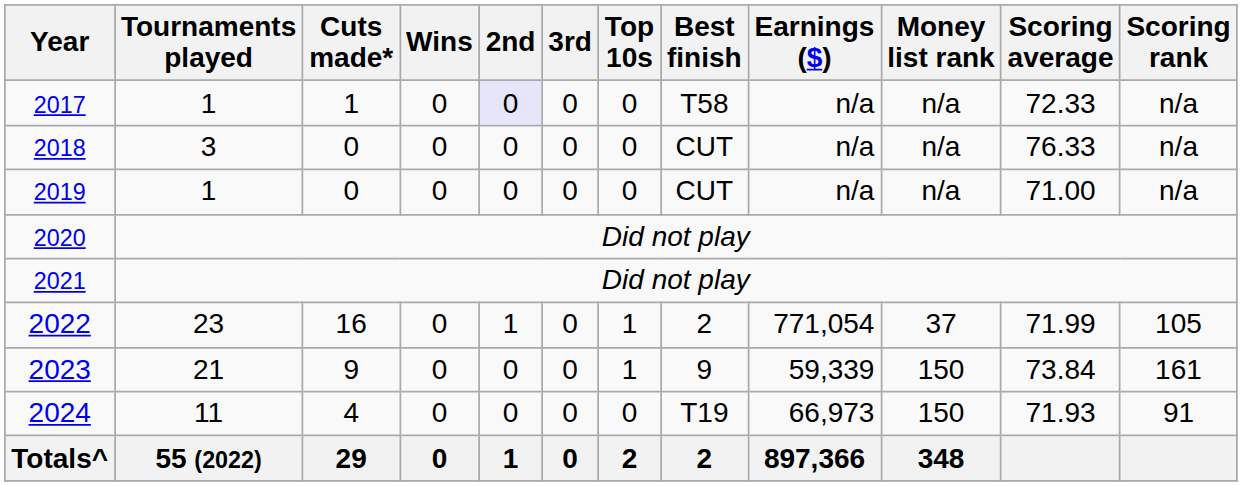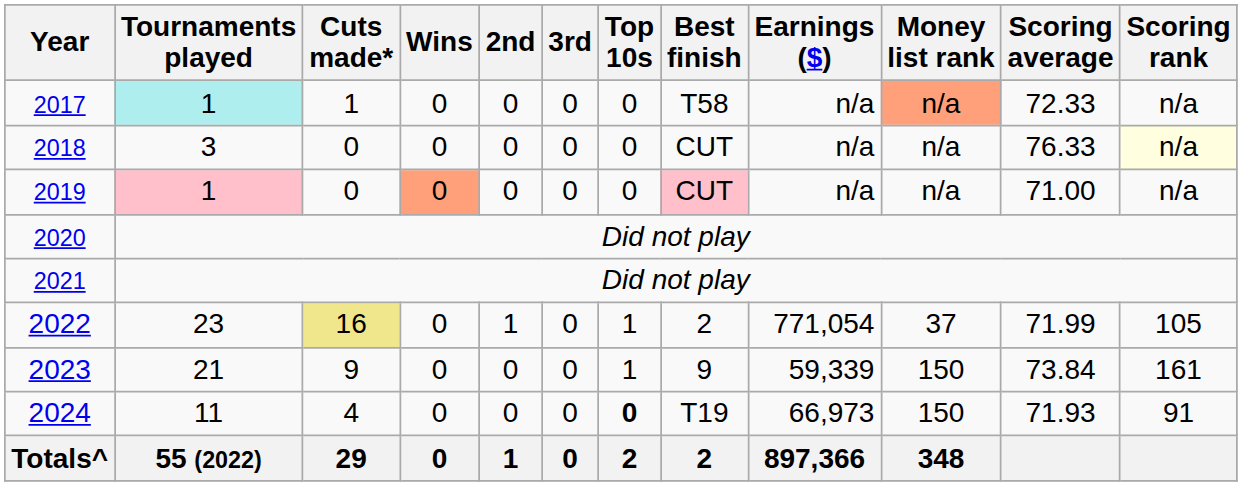(209, 102) no background -> (209, 102) paleturquoise background
(511, 102) lavender background -> (511, 102) no background
(941, 102) no background -> (941, 102) lightsalmon background
(1178, 147) no background -> (1178, 147) lightyellow background
(209, 191) no background -> (209, 191) pink background
(439, 191) no background -> (439, 191) lightsalmon background
(704, 191) no background -> (704, 191) pink background
(351, 324) no background -> (351, 324) khaki background
(629, 413) normal -> (629, 413) bold
